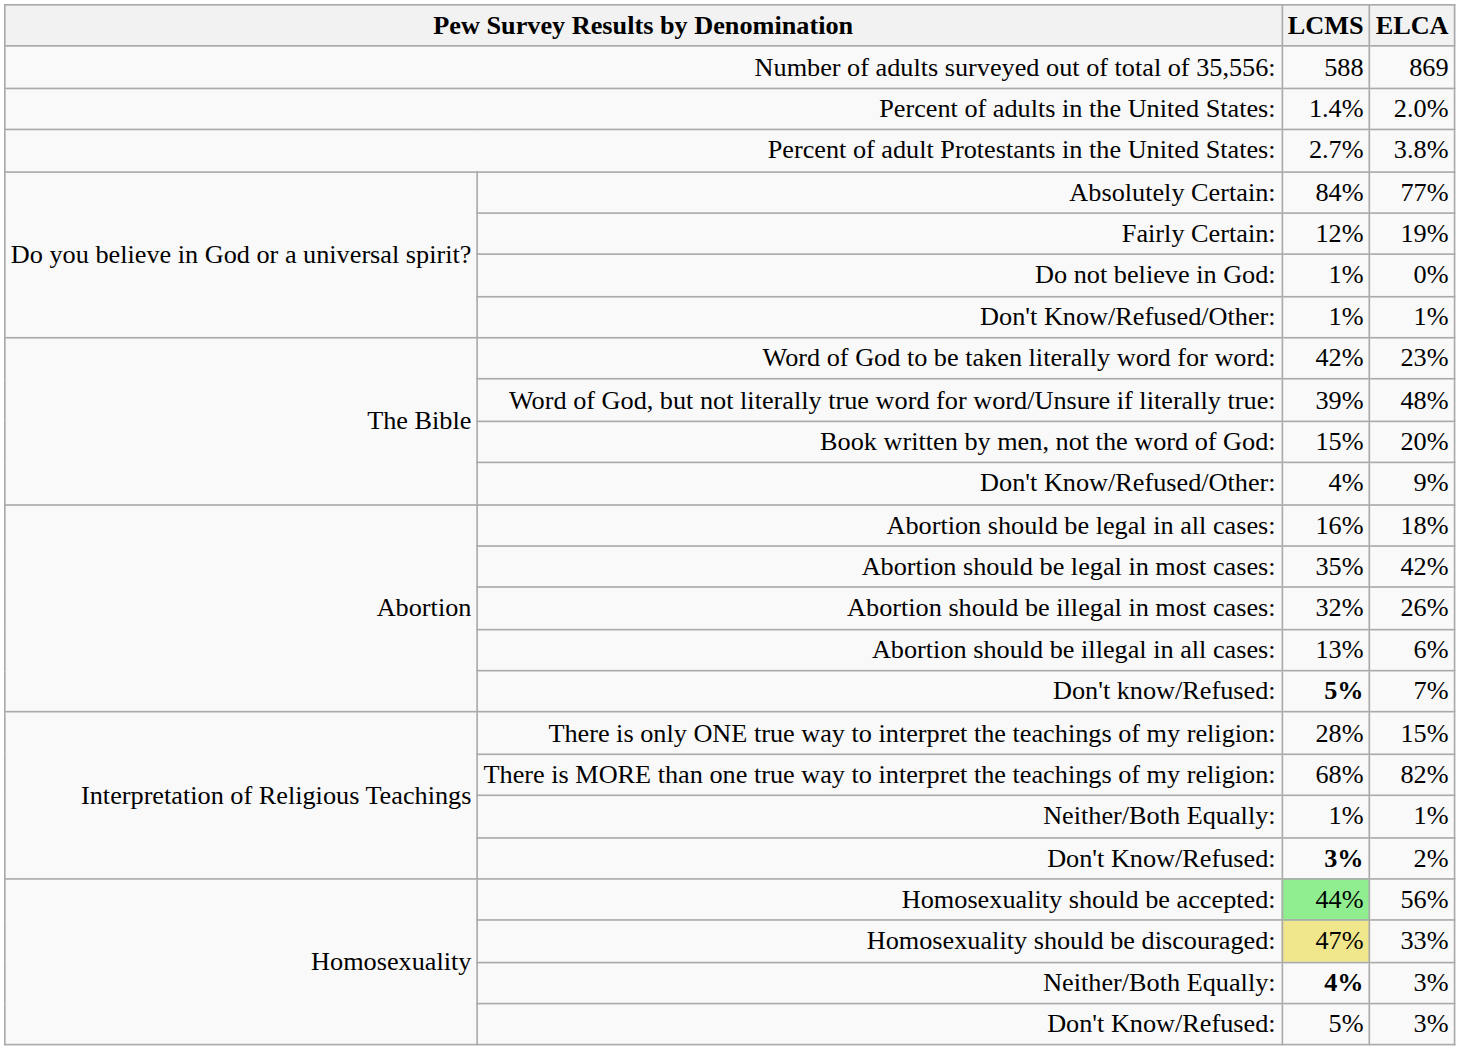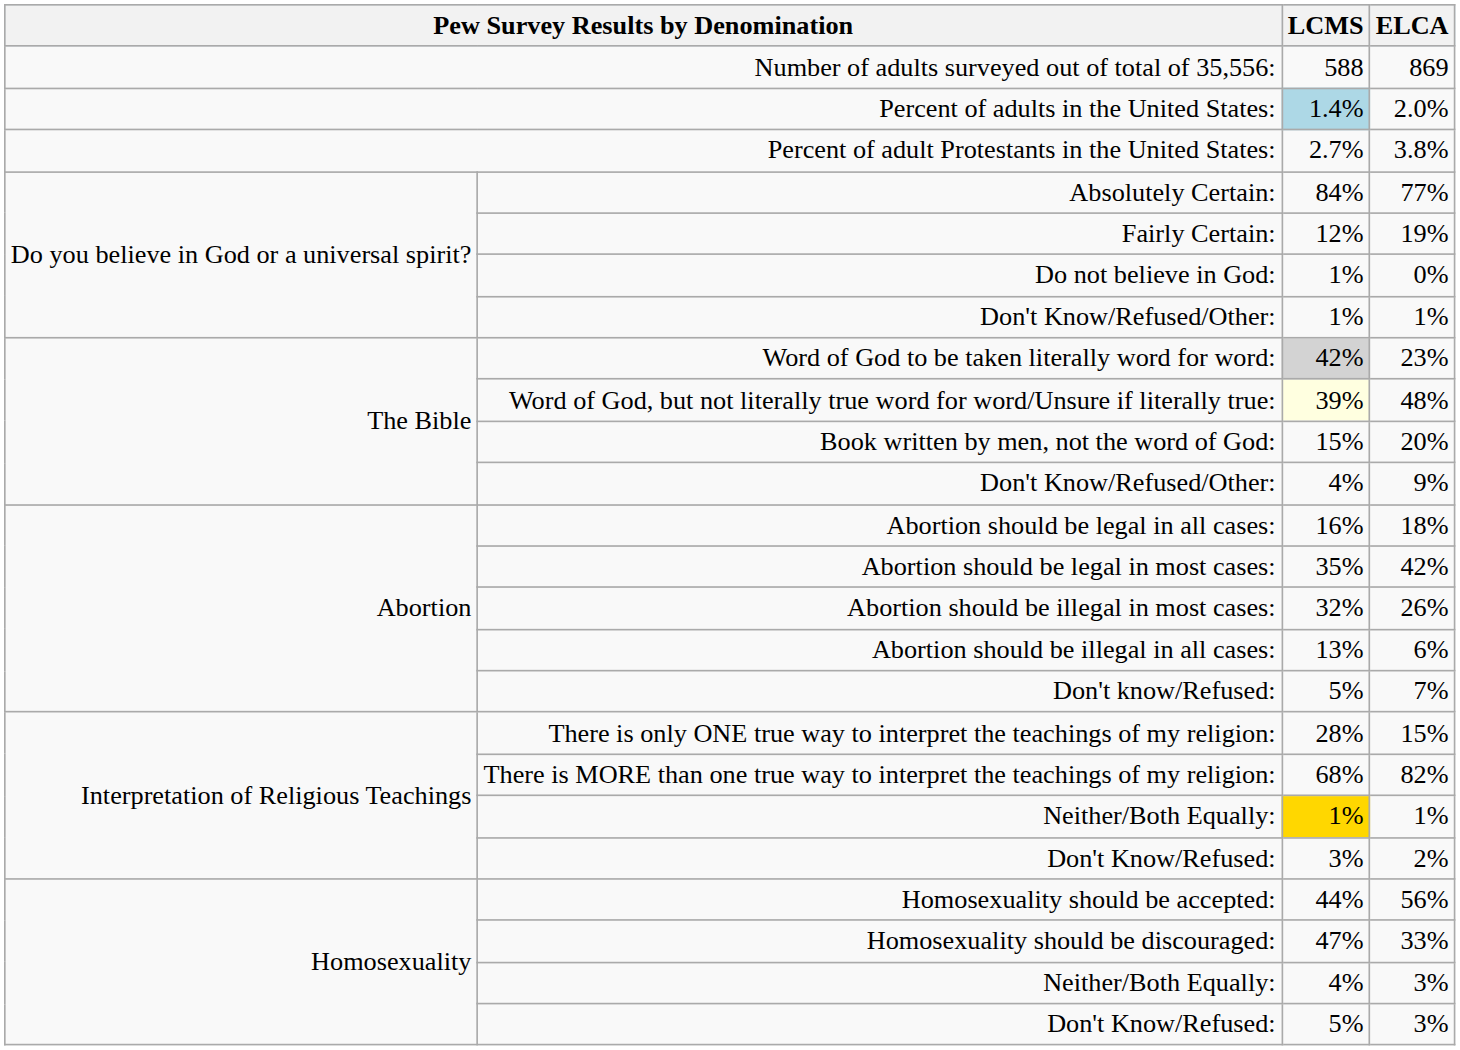(1336, 108) no background -> (1336, 108) lightblue background
(1339, 358) no background -> (1339, 358) lightgrey background
(1339, 399) no background -> (1339, 399) lightyellow background
(1344, 691) bold -> (1346, 691) normal
(1346, 815) no background -> (1346, 815) gold background
(1344, 857) bold -> (1346, 857) normal
(1339, 899) lightgreen background -> (1339, 899) no background
(1339, 940) khaki background -> (1339, 940) no background
(1344, 982) bold -> (1346, 982) normal
